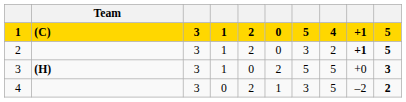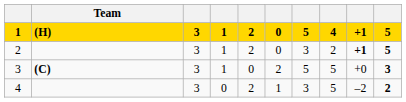(42, 32) (C) -> (43, 32) (H)
(43, 69) (H) -> (42, 69) (C)
